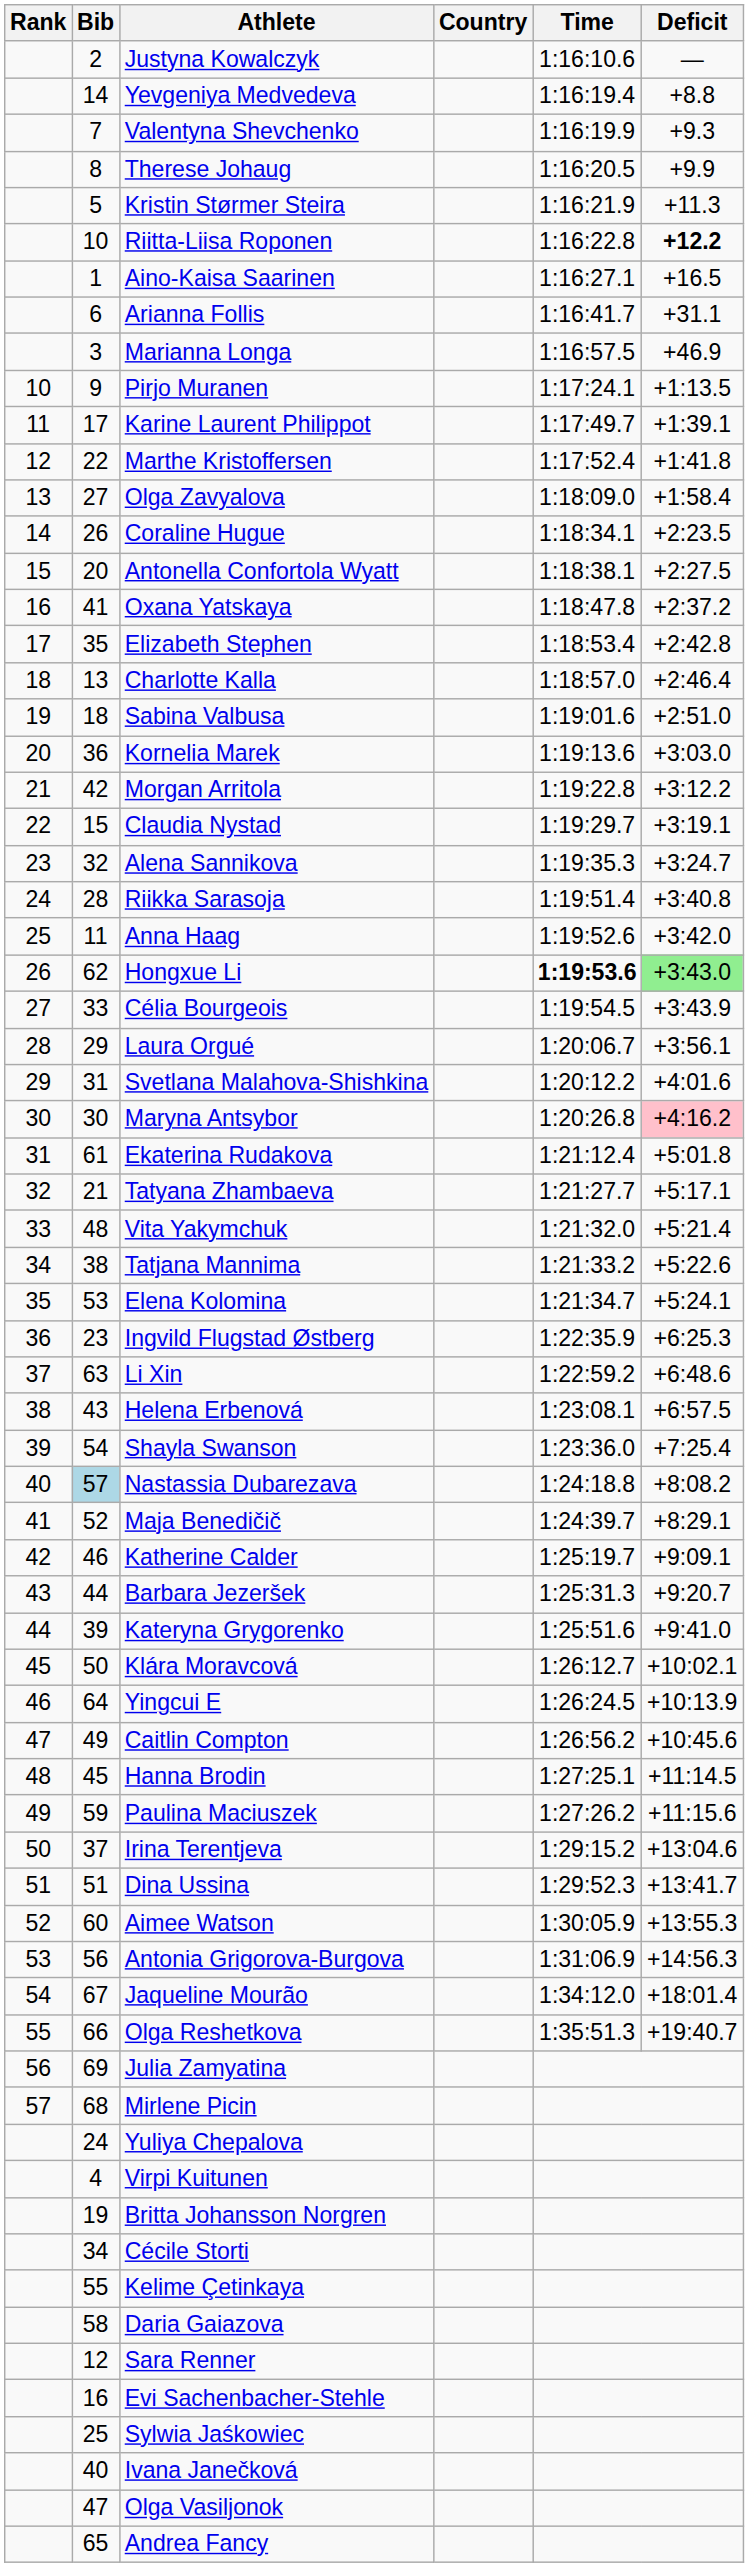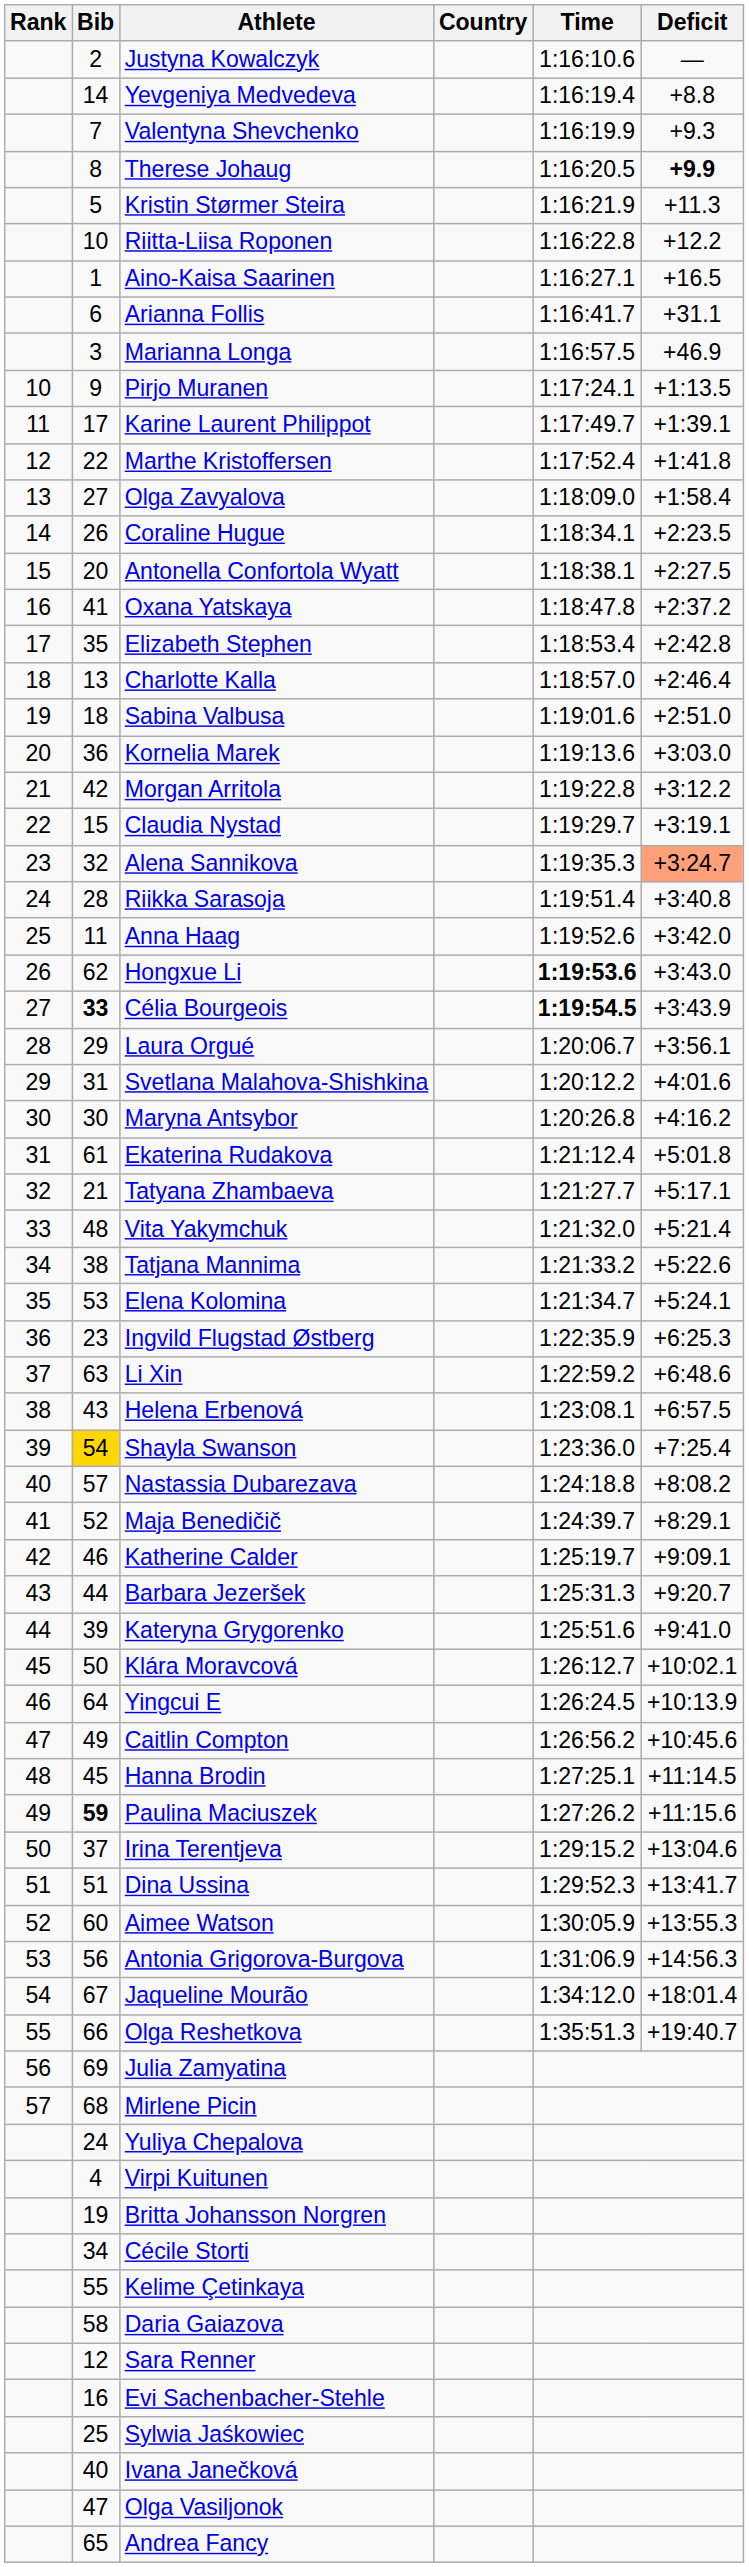(692, 168) normal -> (692, 168) bold
(692, 242) bold -> (692, 242) normal
(692, 863) no background -> (692, 863) lightsalmon background
(692, 972) lightgreen background -> (692, 972) no background
(96, 1009) normal -> (96, 1009) bold
(587, 1009) normal -> (587, 1009) bold
(692, 1118) pink background -> (692, 1118) no background
(96, 1447) no background -> (96, 1447) gold background
(96, 1484) lightblue background -> (96, 1484) no background
(96, 1813) normal -> (96, 1813) bold
